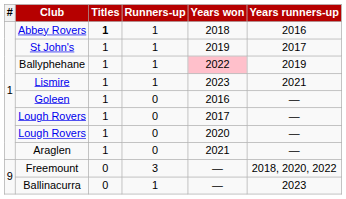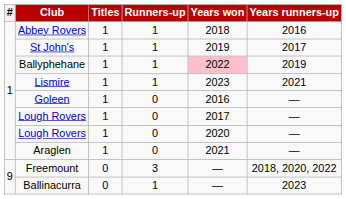(105, 30) bold -> (105, 30) normal
